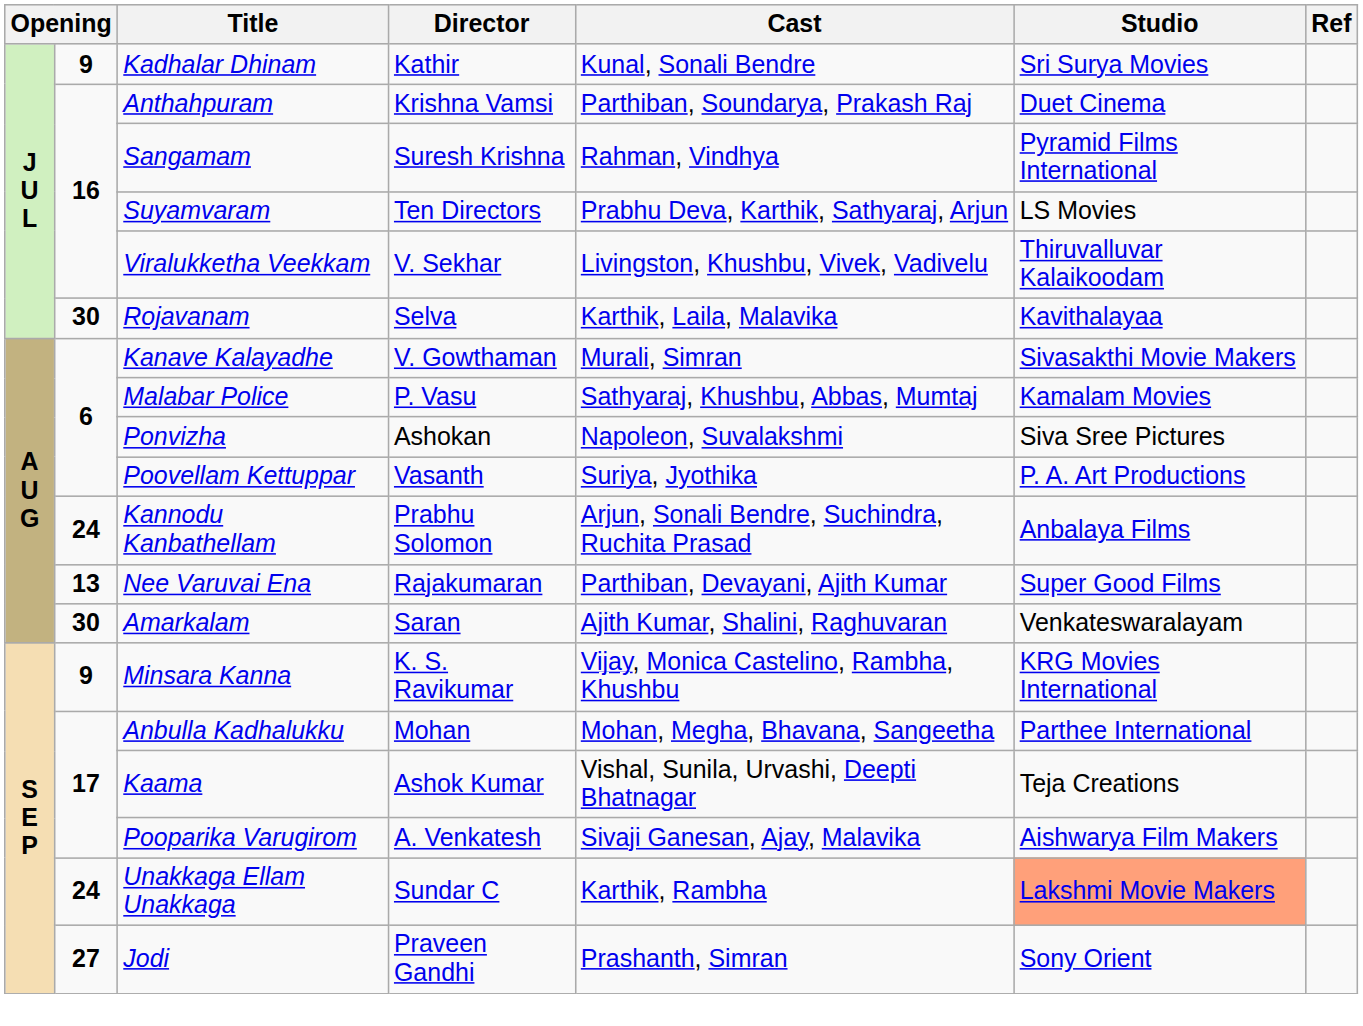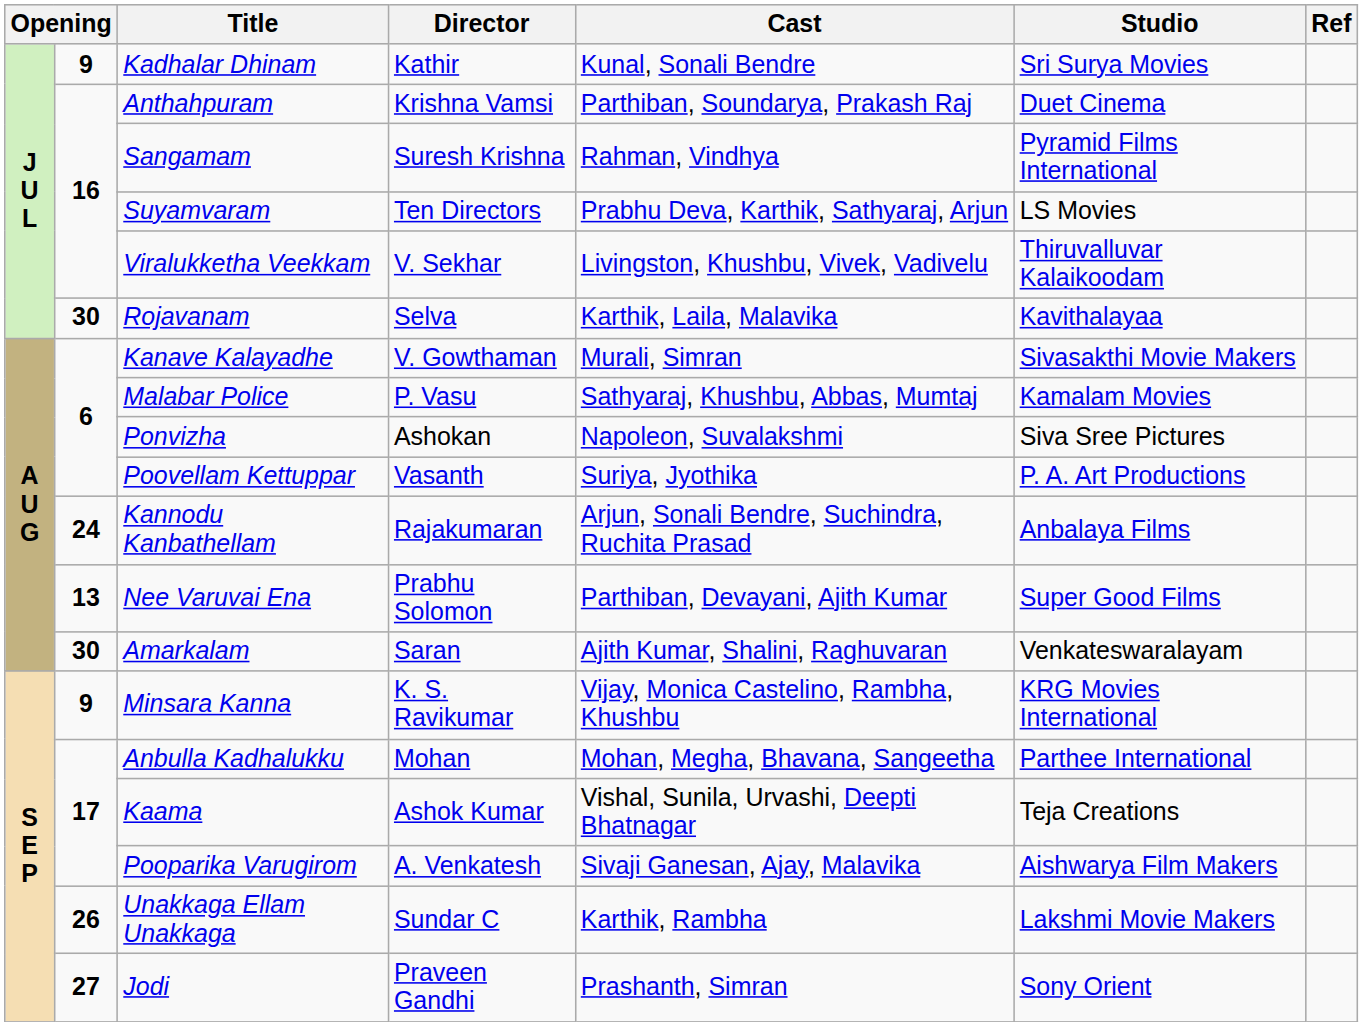(443, 529) Prabhu Solomon -> (468, 529) Rajakumaran
(468, 583) Rajakumaran -> (443, 597) Prabhu Solomon
(86, 891) 24 -> (86, 919) 26
(1147, 891) lightsalmon background -> (1147, 919) no background
